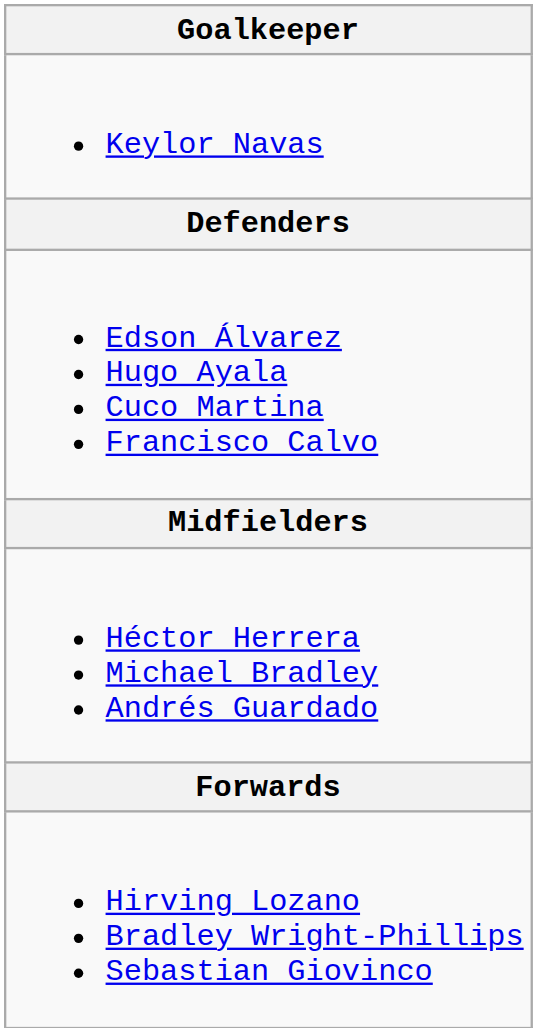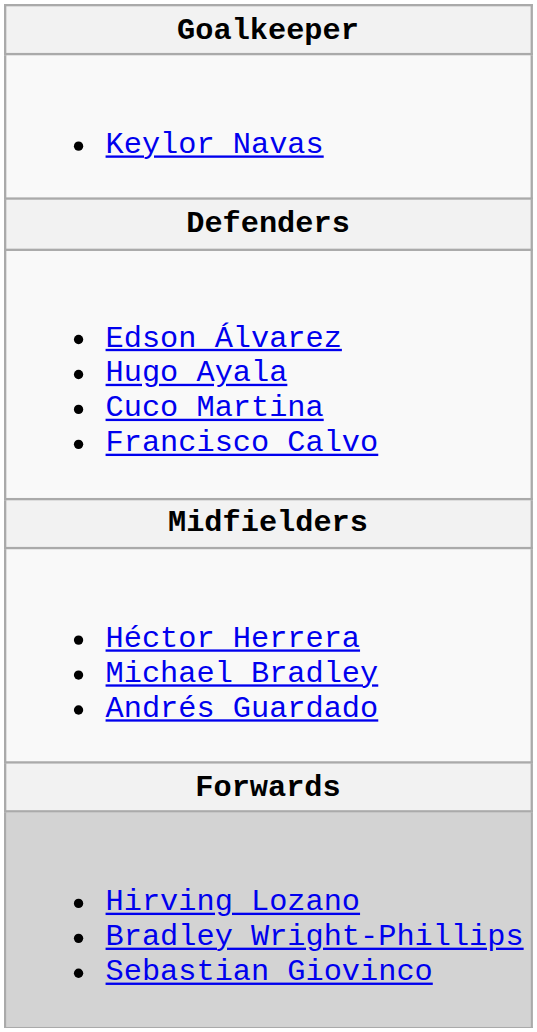(268, 937) no background -> (268, 937) lightgrey background
